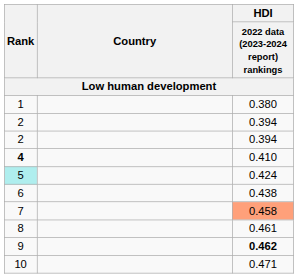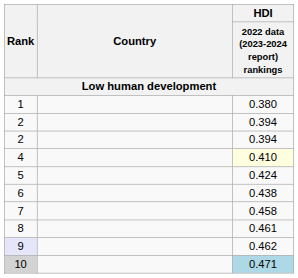(21, 157) bold -> (21, 157) normal
(263, 157) no background -> (263, 157) lightyellow background
(21, 175) paleturquoise background -> (21, 175) no background
(263, 211) lightsalmon background -> (263, 211) no background
(21, 246) no background -> (21, 246) lavender background
(263, 246) bold -> (263, 246) normal
(21, 264) no background -> (21, 264) lightgrey background
(263, 264) no background -> (263, 264) lightblue background
